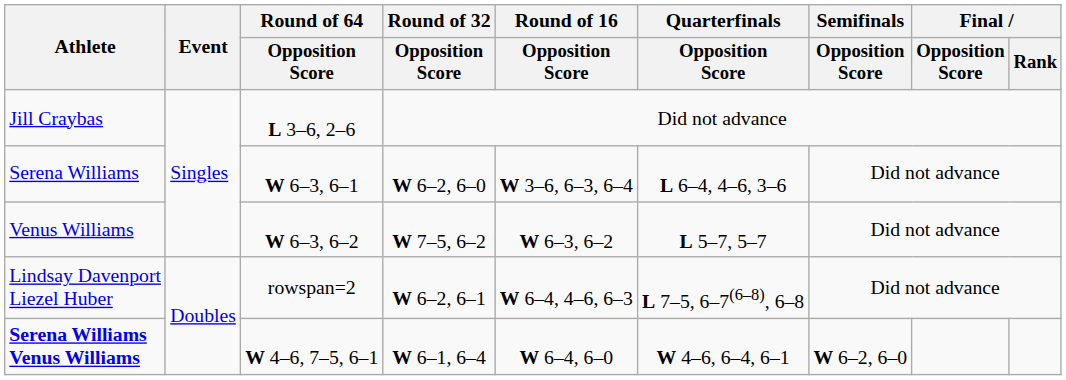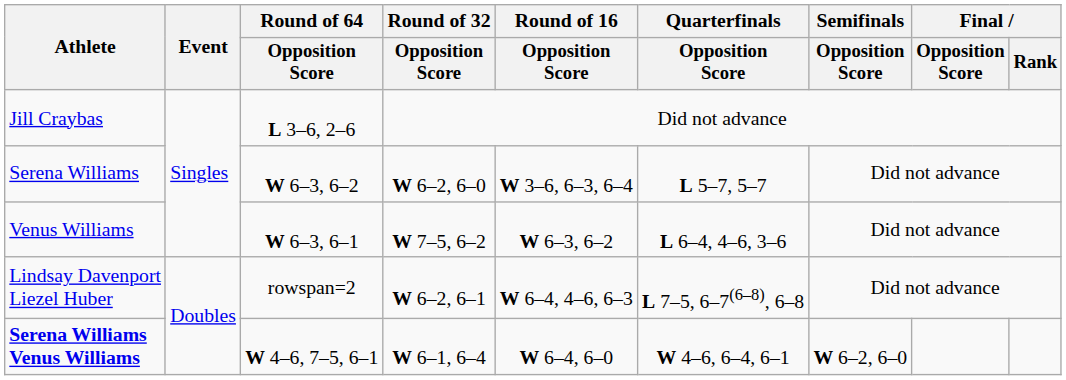(312, 185) W 6–3, 6–1 -> (312, 185) W 6–3, 6–2
(723, 185) L 6–4, 4–6, 3–6 -> (723, 185) L 5–7, 5–7
(312, 241) W 6–3, 6–2 -> (312, 241) W 6–3, 6–1
(723, 241) L 5–7, 5–7 -> (723, 241) L 6–4, 4–6, 3–6
